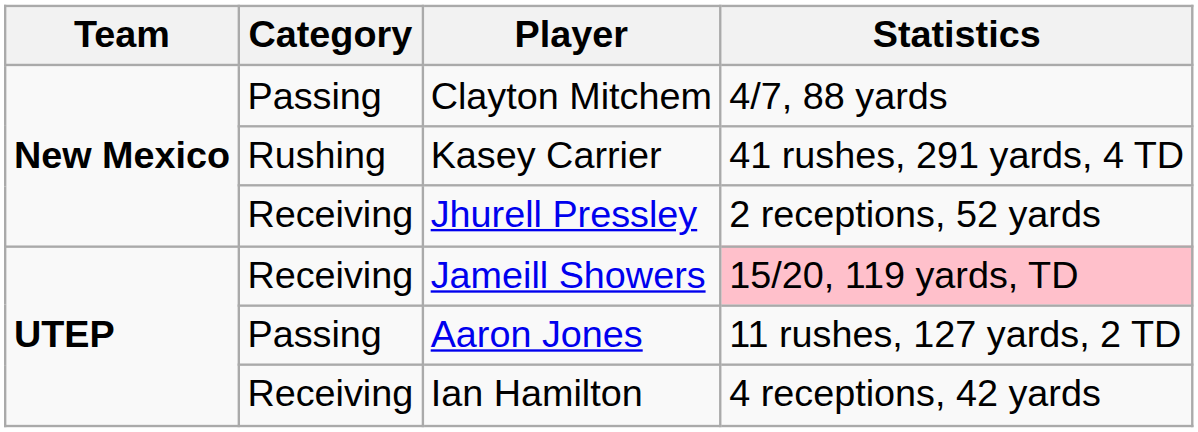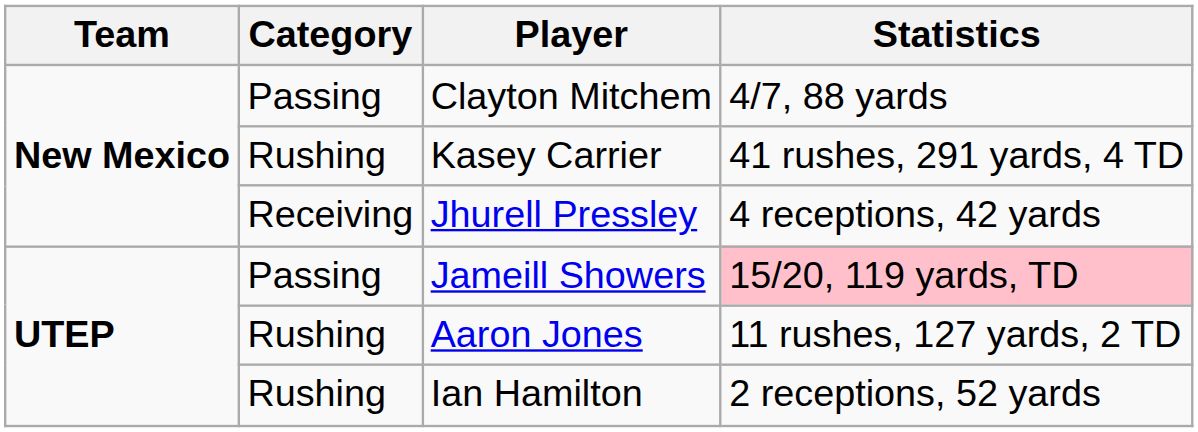(915, 214) 2 receptions, 52 yards -> (915, 214) 4 receptions, 42 yards
(330, 274) Receiving -> (315, 274) Passing
(315, 334) Passing -> (317, 334) Rushing
(330, 394) Receiving -> (317, 394) Rushing
(915, 394) 4 receptions, 42 yards -> (915, 394) 2 receptions, 52 yards
